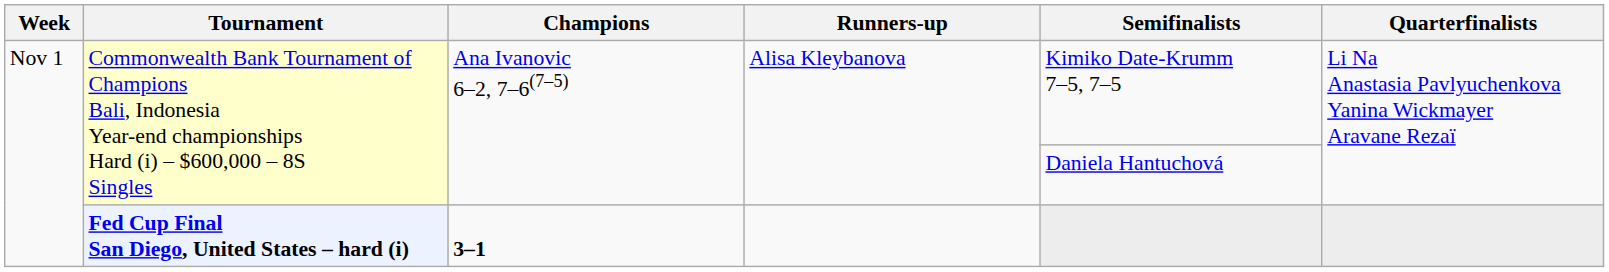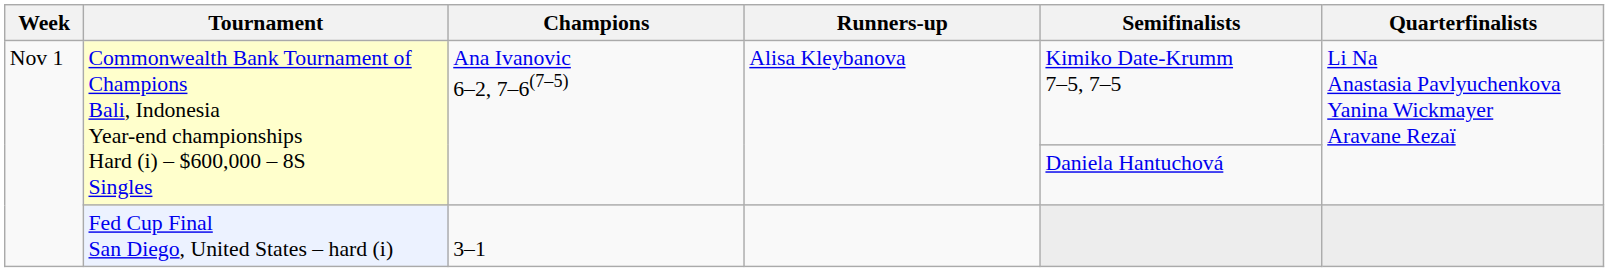(249, 235) bold -> (241, 235) normal
(470, 248) bold -> (470, 248) normal
